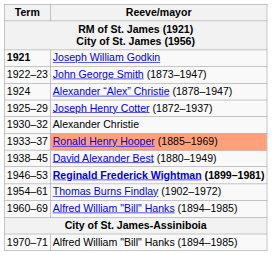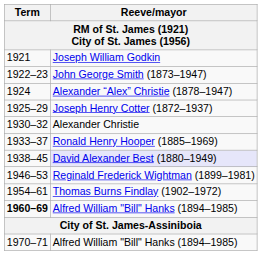(19, 58) bold -> (19, 58) normal
(135, 141) lightsalmon background -> (135, 141) no background
(135, 158) no background -> (135, 158) lavender background
(159, 175) bold -> (154, 175) normal
(27, 208) normal -> (27, 208) bold
